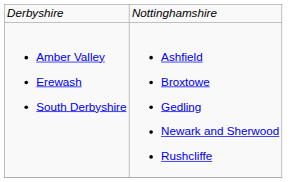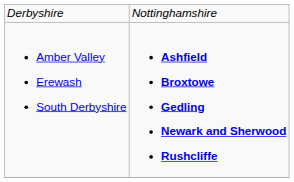(206, 107) normal -> (209, 107) bold
